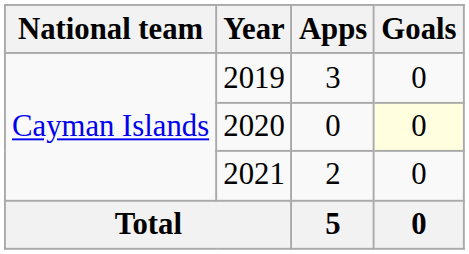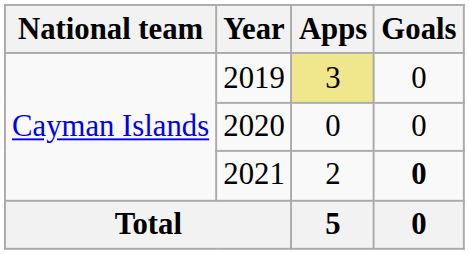(333, 77) no background -> (333, 77) khaki background
(419, 126) lightyellow background -> (419, 126) no background
(419, 175) normal -> (419, 175) bold
